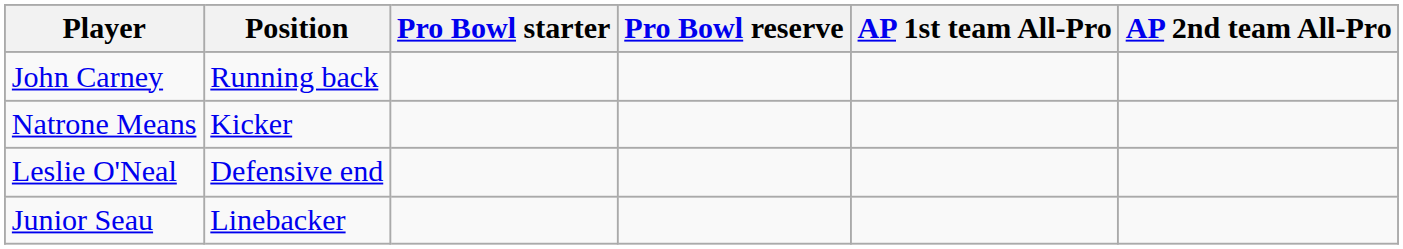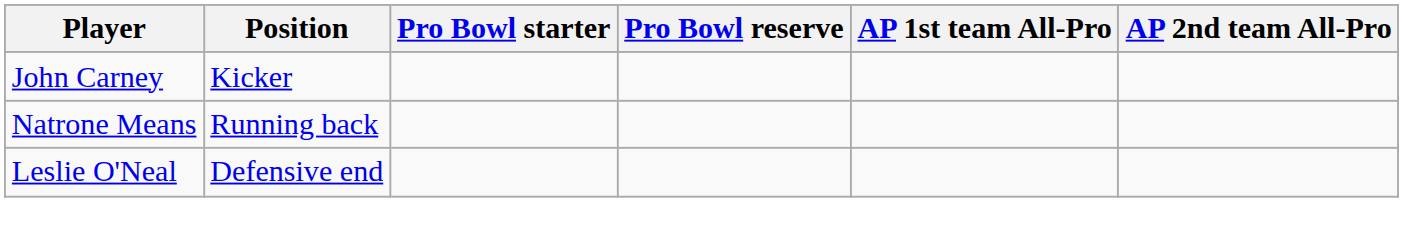(294, 76) Running back -> (251, 76) Kicker
(251, 123) Kicker -> (294, 123) Running back
- row: (82, 219)
